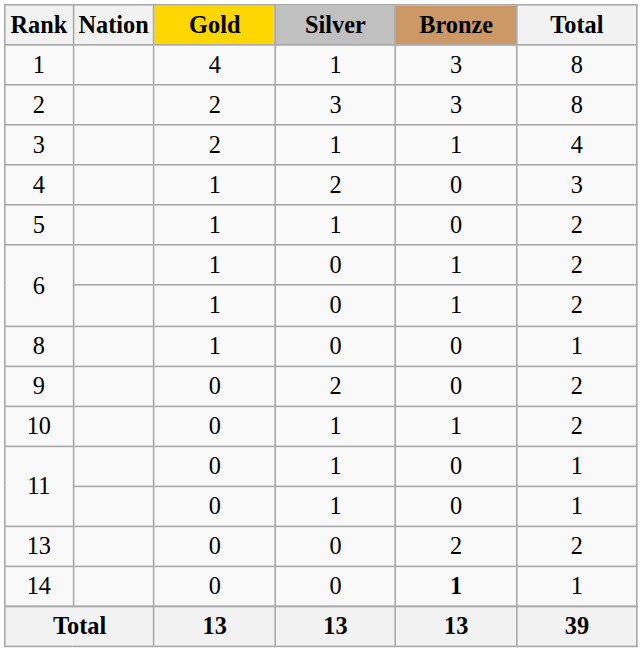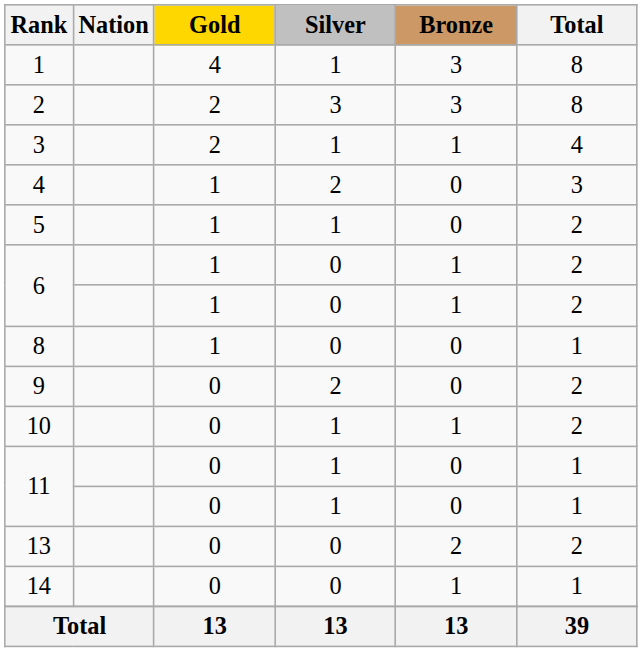(456, 586) bold -> (456, 586) normal
